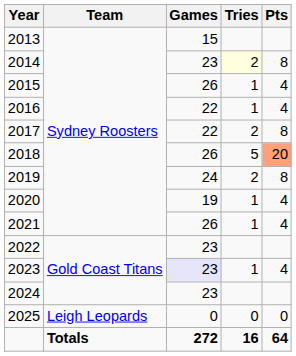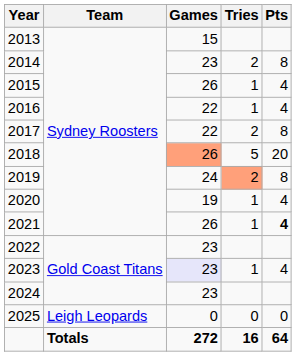(255, 62) lightyellow background -> (255, 62) no background
(210, 154) no background -> (210, 154) lightsalmon background
(280, 154) lightsalmon background -> (280, 154) no background
(255, 177) no background -> (255, 177) lightsalmon background
(284, 223) normal -> (284, 223) bold
